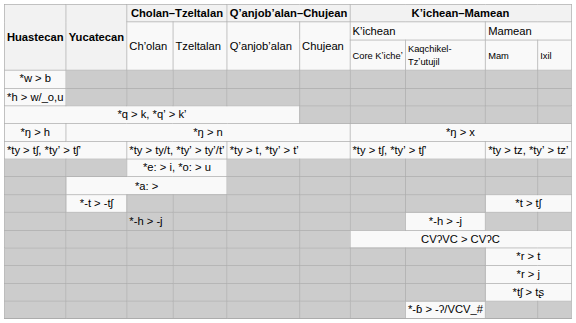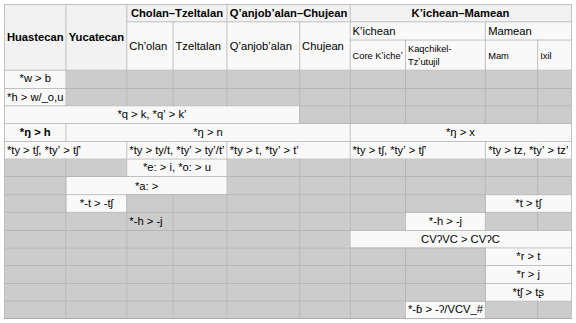(35, 132) normal -> (35, 132) bold
